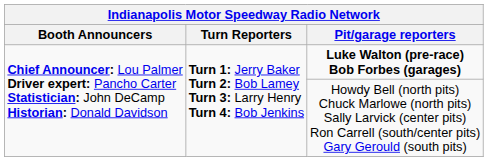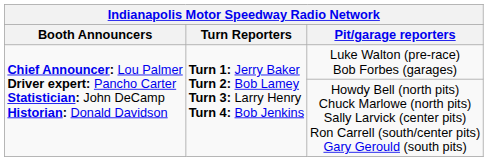(395, 62) bold -> (395, 62) normal
